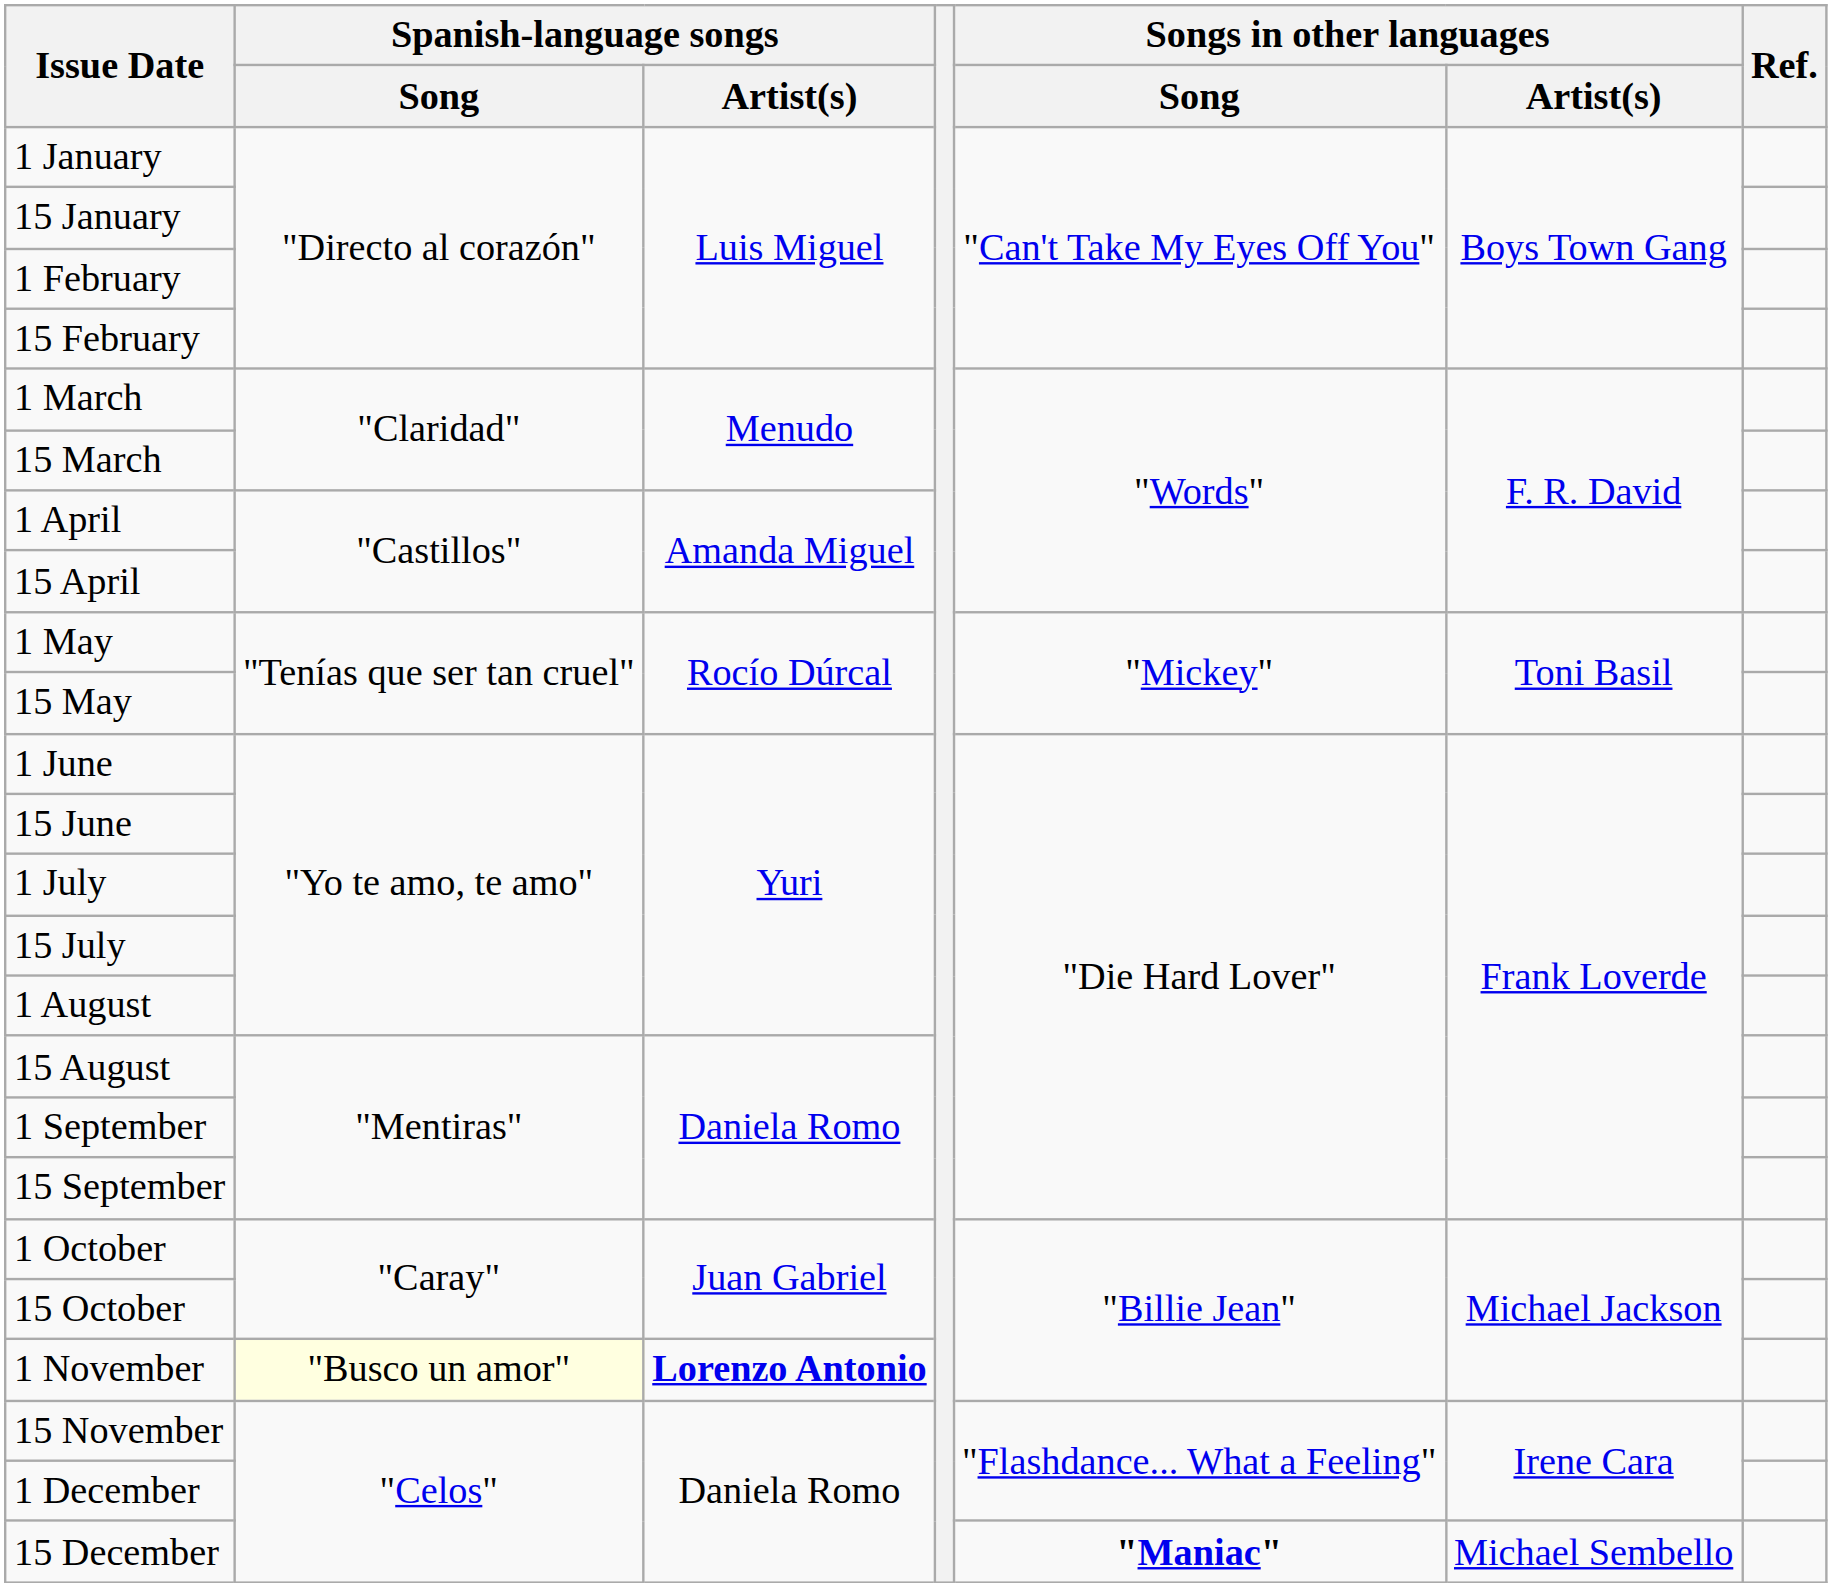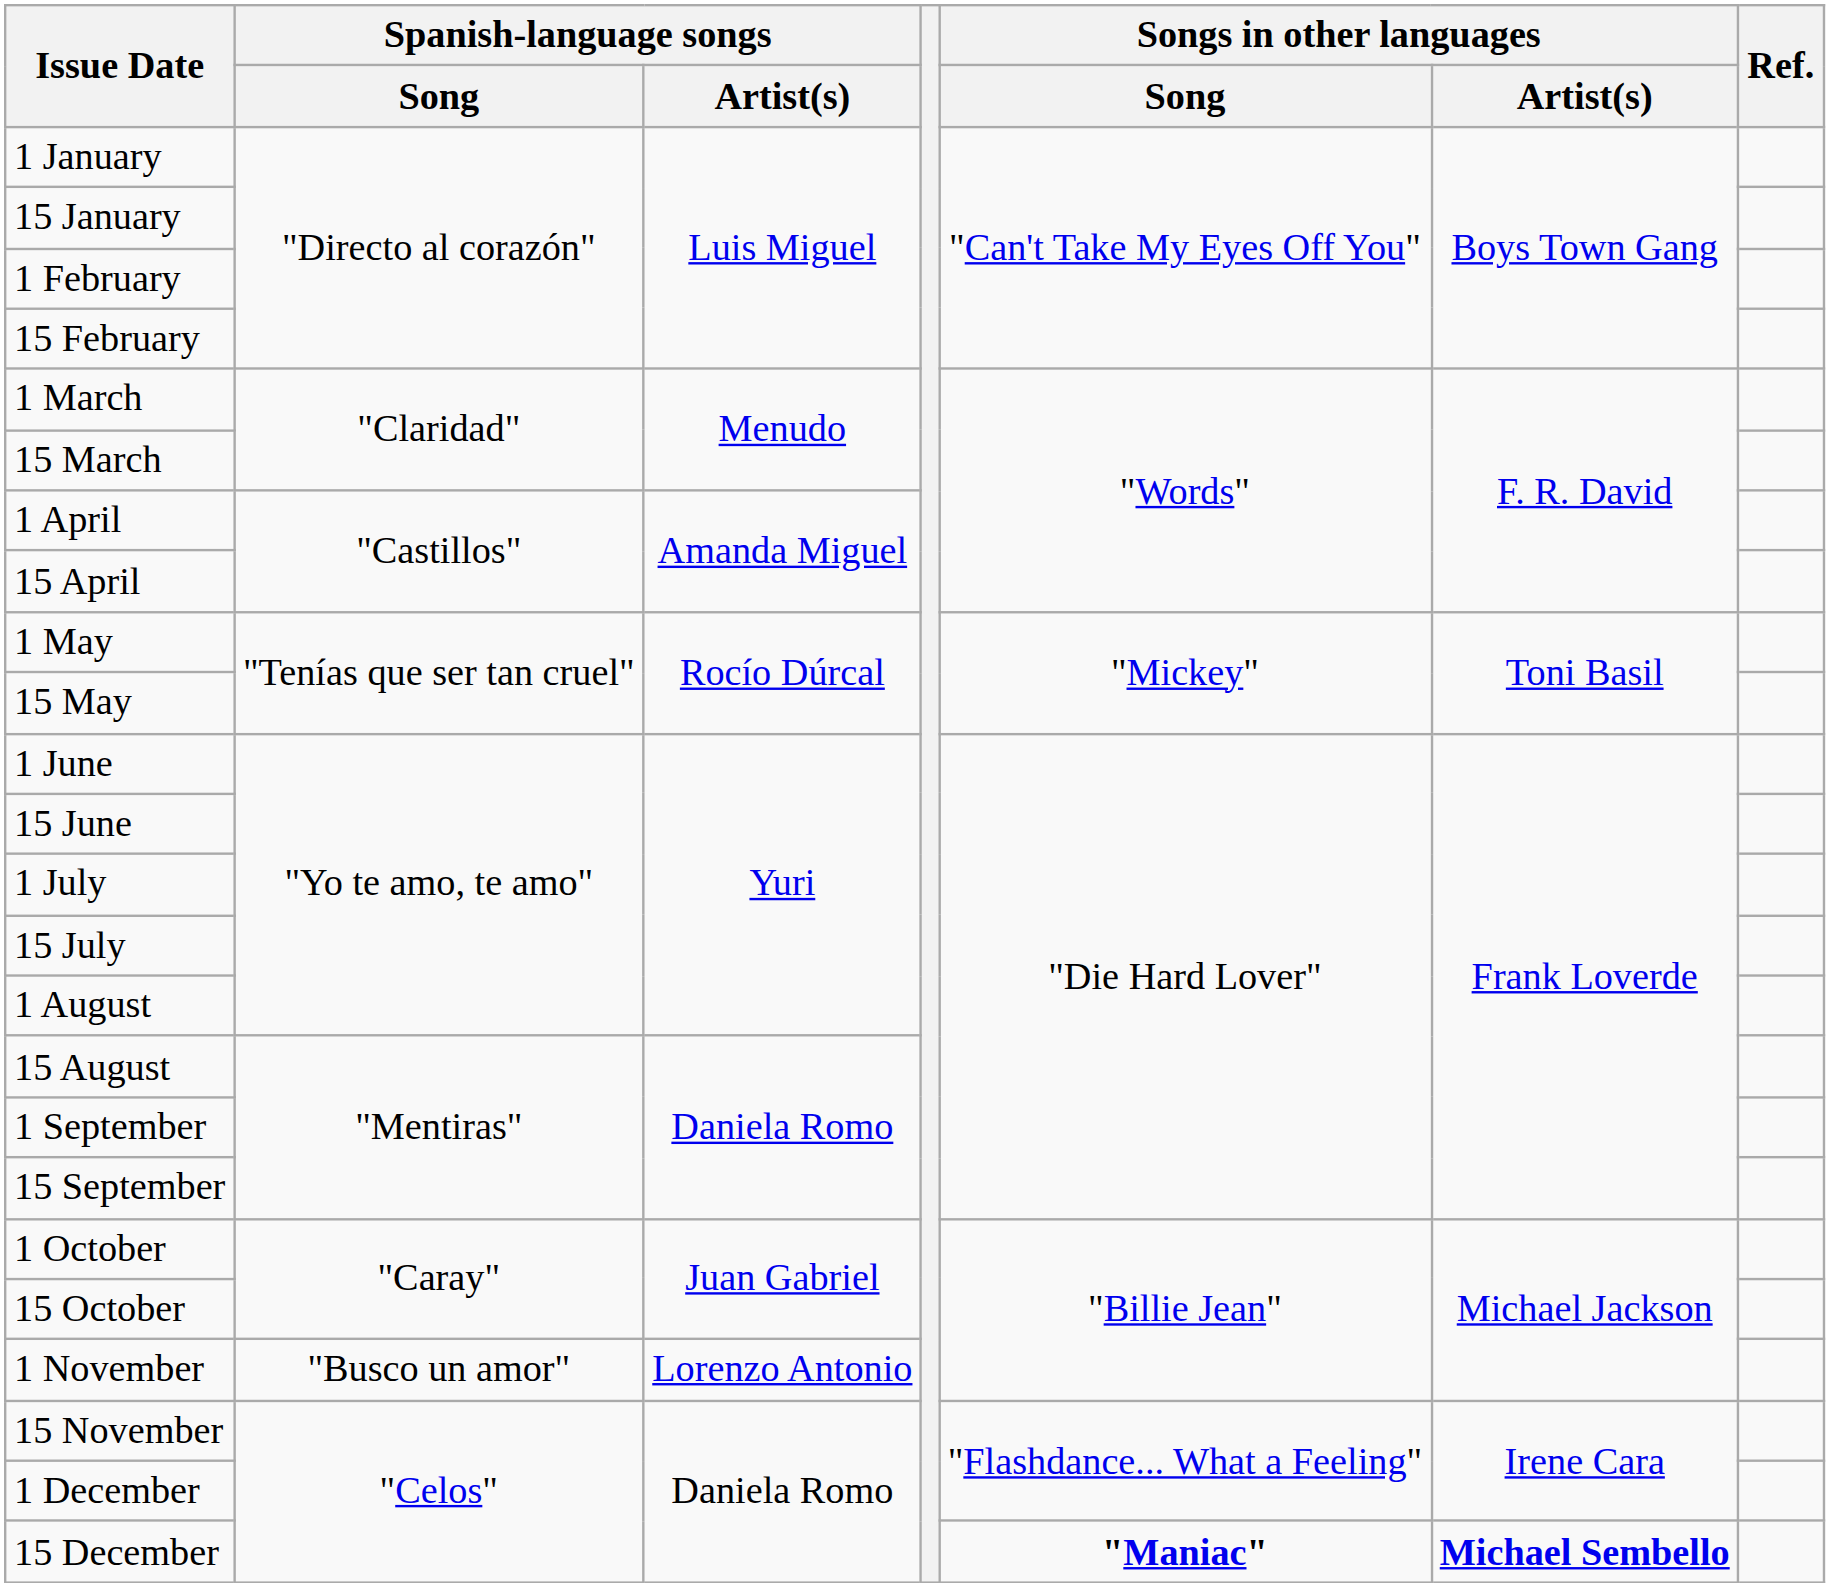(439, 1369) lightyellow background -> (439, 1369) no background
(789, 1369) bold -> (782, 1369) normal
(1594, 1550) normal -> (1585, 1550) bold
